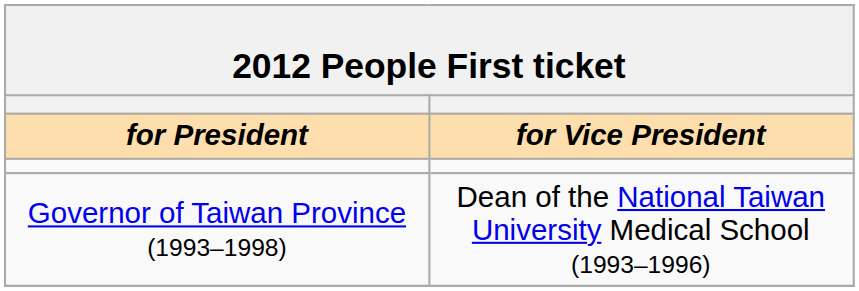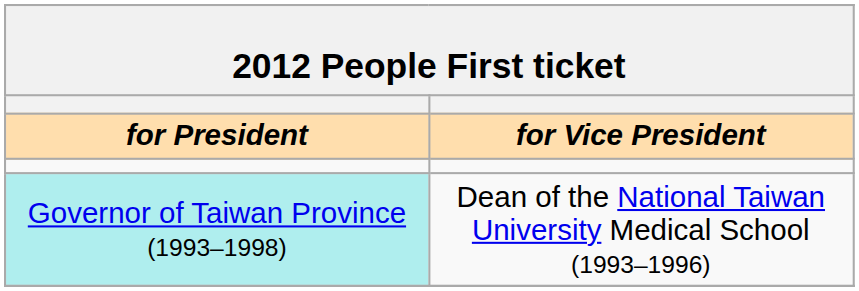(217, 230) no background -> (217, 230) paleturquoise background
